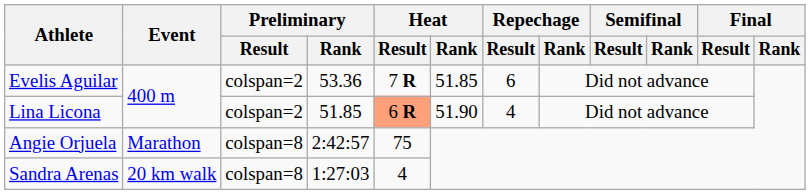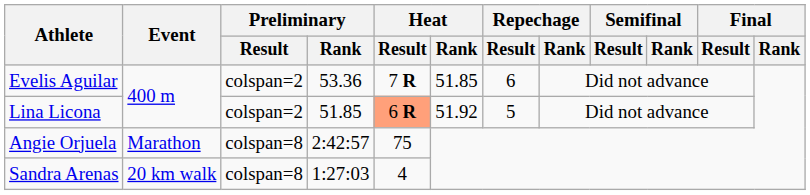(457, 112) 51.90 -> (457, 112) 51.92
(511, 112) 4 -> (511, 112) 5
